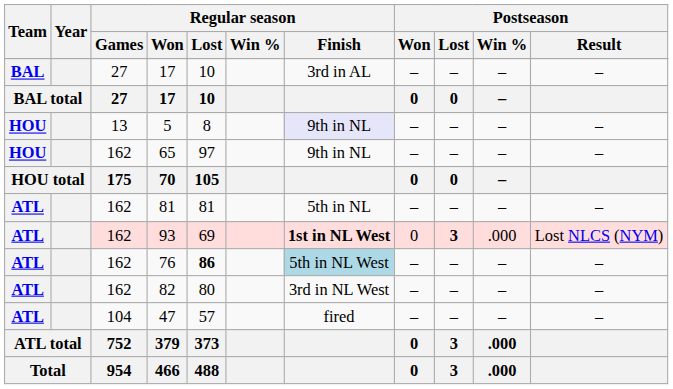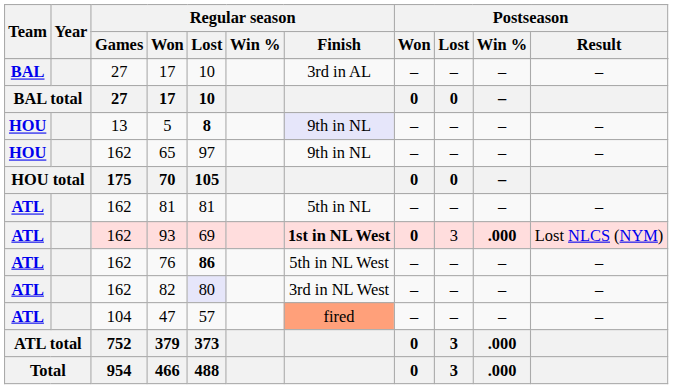(207, 126) normal -> (207, 126) bold
(414, 234) normal -> (414, 234) bold
(454, 234) bold -> (454, 234) normal
(502, 234) normal -> (502, 234) bold
(339, 261) lightblue background -> (339, 261) no background
(207, 288) no background -> (207, 288) lavender background
(339, 315) no background -> (339, 315) lightsalmon background
